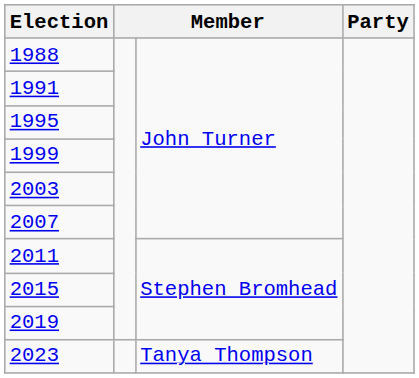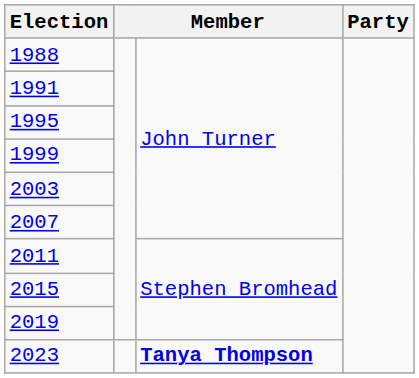(226, 356) normal -> (226, 356) bold
